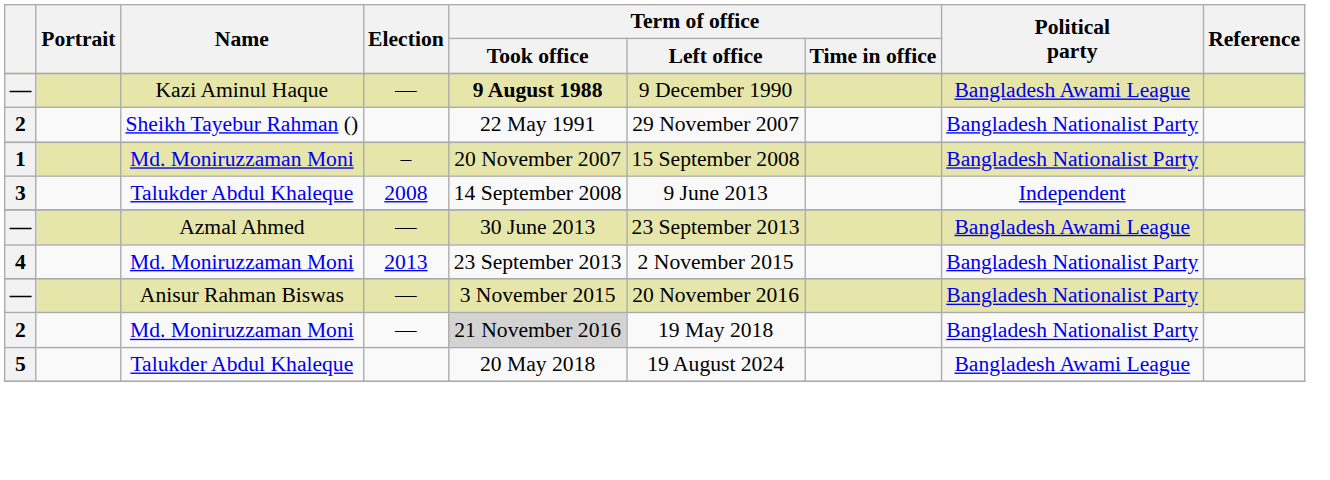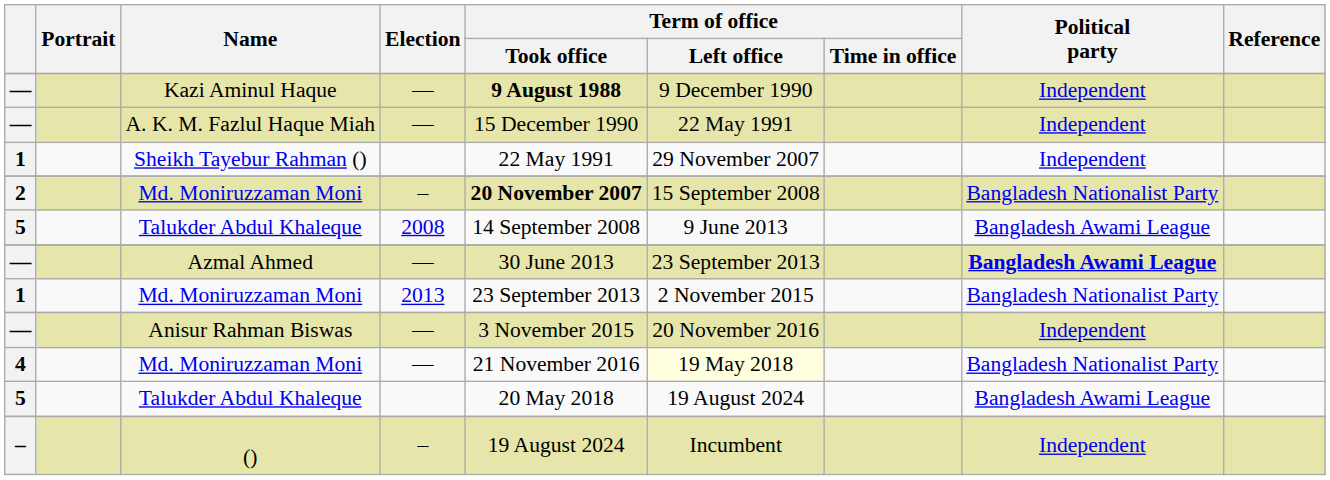(1072, 90) Bangladesh Awami League -> (1092, 90) Independent
+ row: (250, 124)
(20, 124) 2 -> (20, 158) 1
(1072, 124) Bangladesh Nationalist Party -> (1092, 158) Independent
(20, 158) 1 -> (20, 192) 2
(538, 158) normal -> (556, 192) bold
(20, 192) 3 -> (20, 227) 5
(1072, 192) Independent -> (1092, 227) Bangladesh Awami League
(1072, 227) normal -> (1092, 261) bold
(20, 261) 4 -> (20, 295) 1
(1072, 295) Bangladesh Nationalist Party -> (1092, 329) Independent
(20, 329) 2 -> (20, 364) 4
(538, 329) lightgrey background -> (556, 364) no background
(716, 329) no background -> (736, 364) lightyellow background
+ row: (250, 457)
